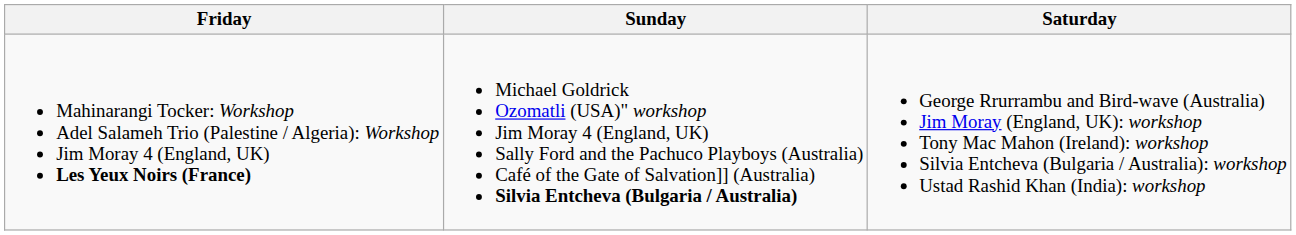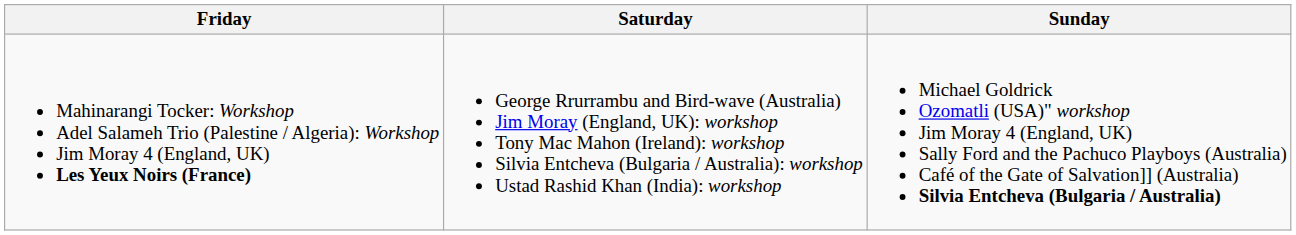columns swapped: (1079, 19) <-> (656, 19)
